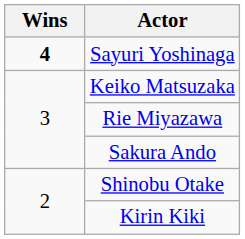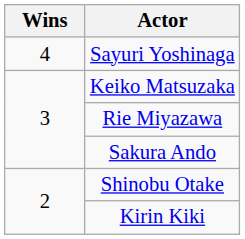(45, 53) bold -> (45, 53) normal
